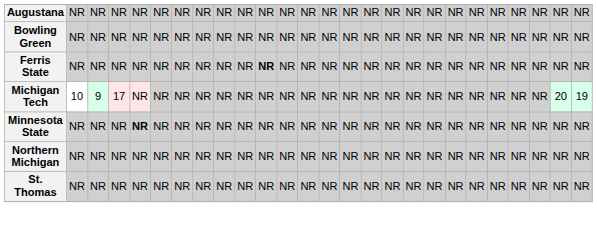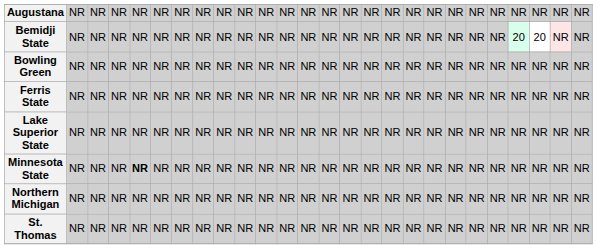+ row: (35, 36)
(266, 66) bold -> (266, 96) normal
+ row: (35, 132)
- row: (35, 96)
